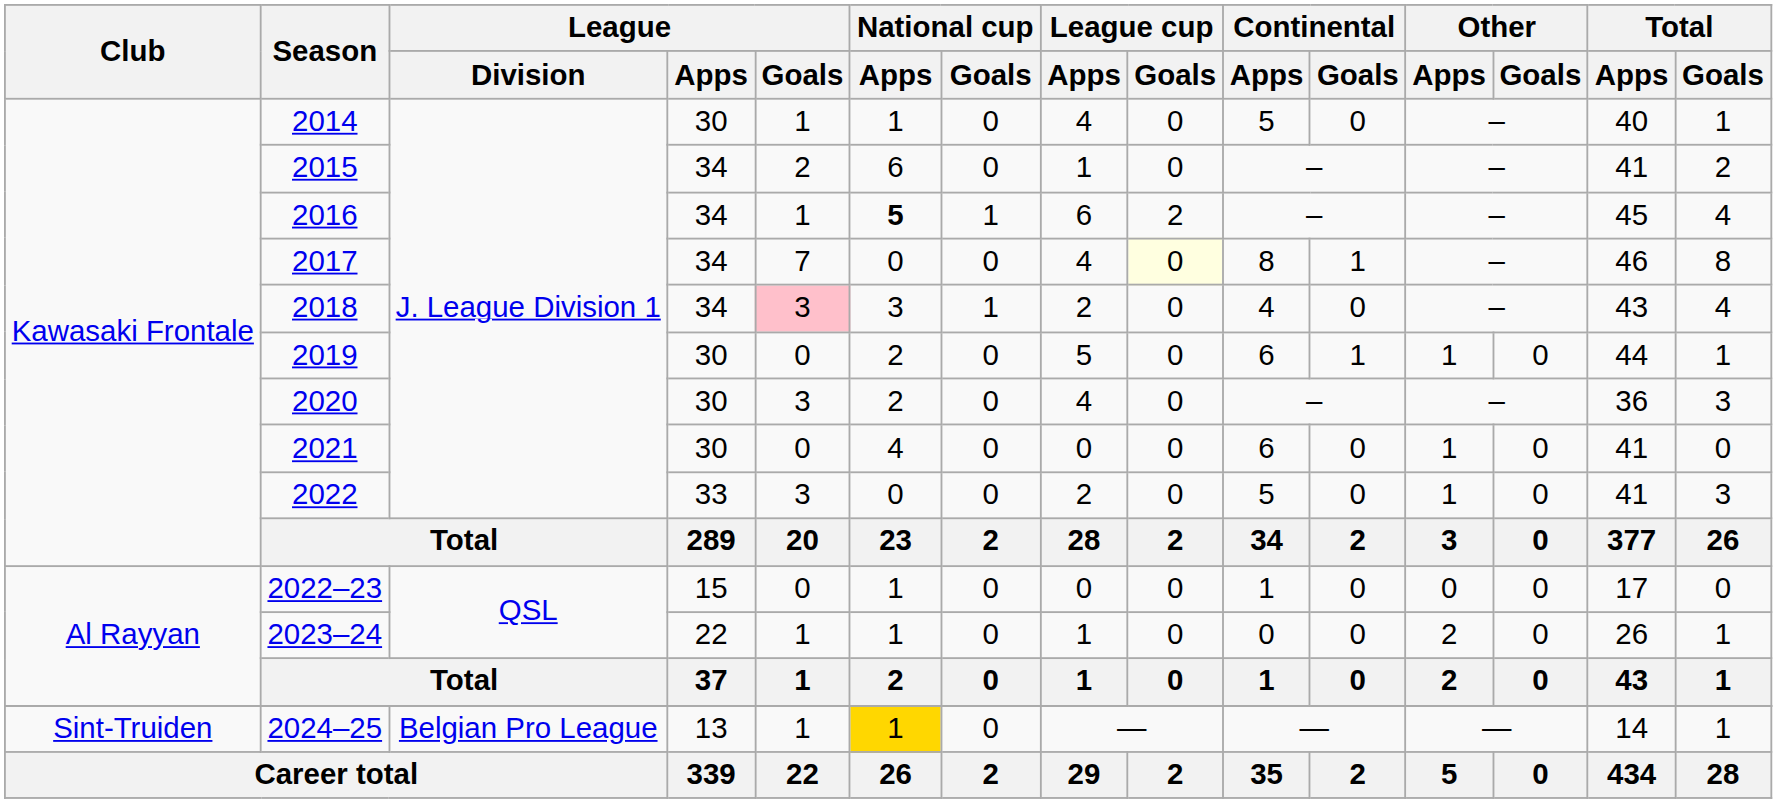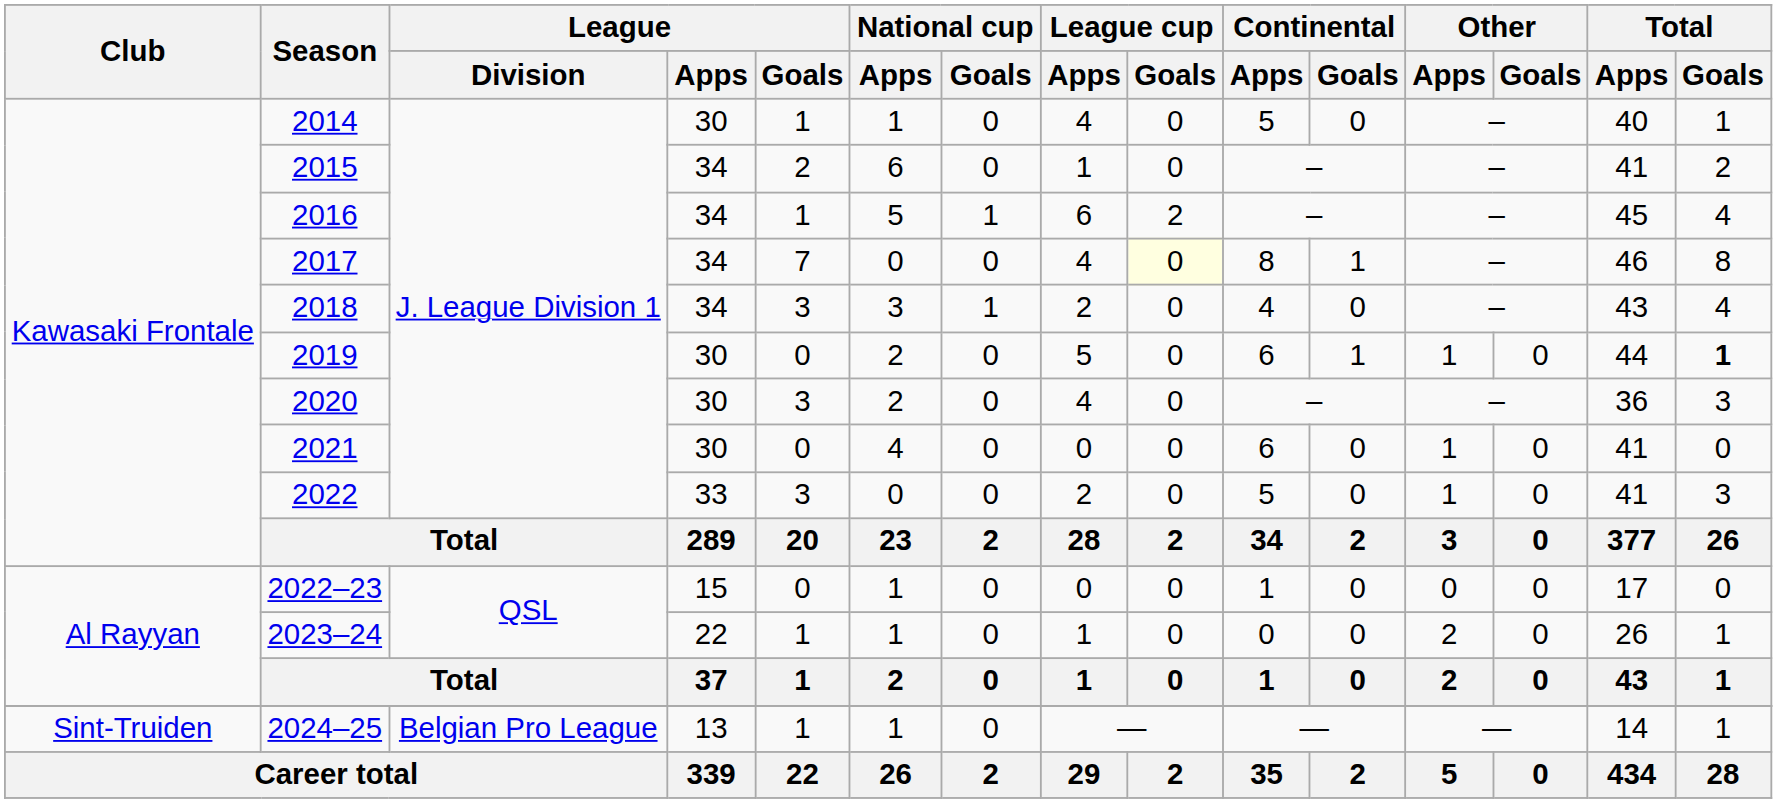(896, 214) bold -> (896, 214) normal
(802, 307) pink background -> (802, 307) no background
(1723, 354) normal -> (1723, 354) bold
(896, 728) gold background -> (896, 728) no background
